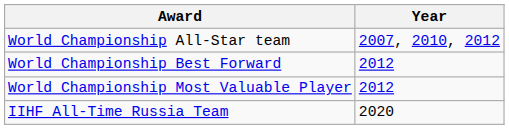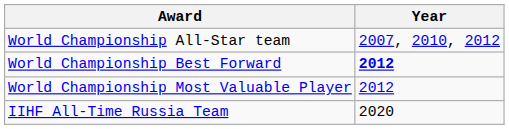(376, 64) normal -> (376, 64) bold
